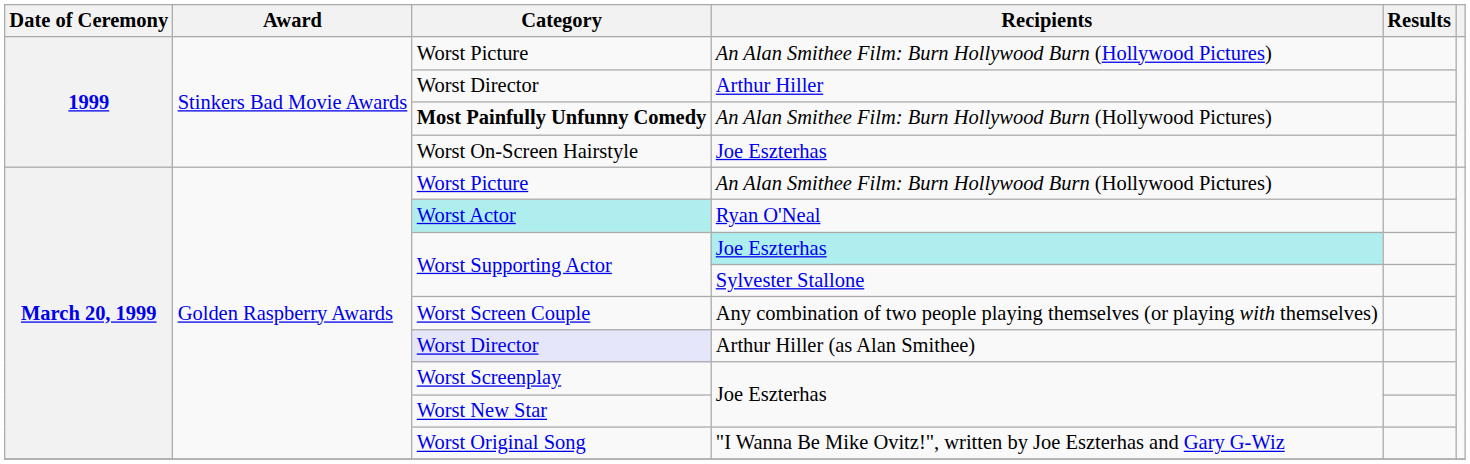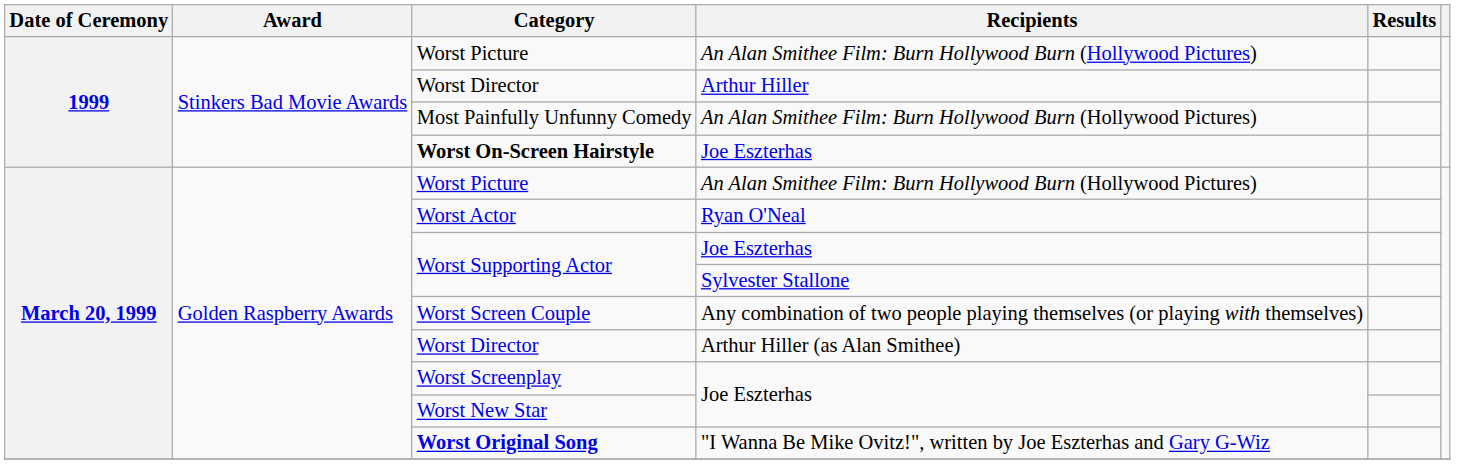(562, 118) bold -> (554, 118) normal
(527, 150) normal -> (535, 150) bold
(466, 215) paleturquoise background -> (466, 215) no background
(771, 248) paleturquoise background -> (756, 248) no background
(478, 345) lavender background -> (478, 345) no background
(501, 442) normal -> (507, 442) bold
